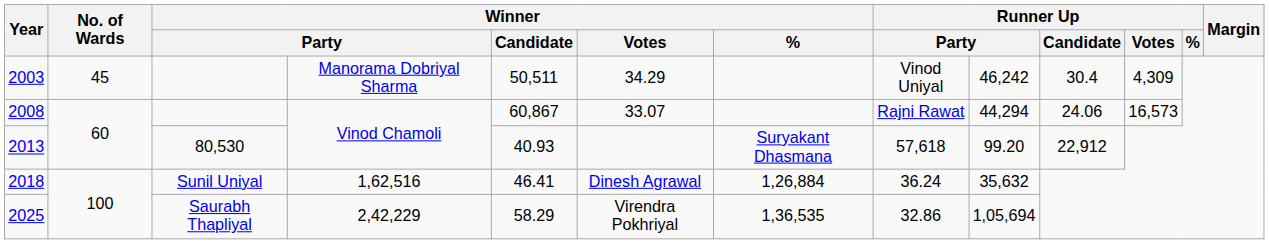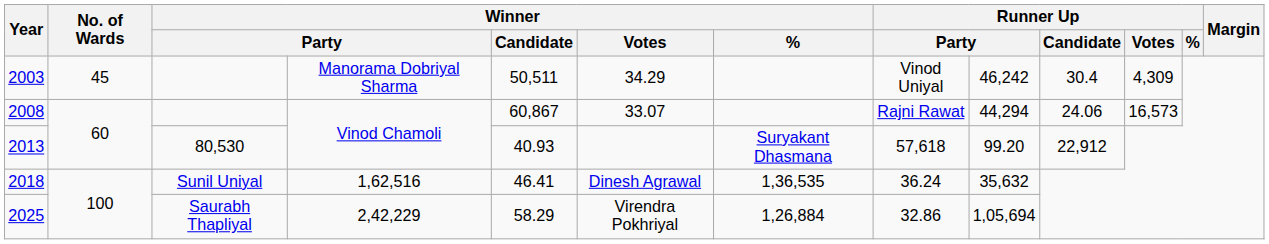(793, 181) 1,26,884 -> (793, 181) 1,36,535
(793, 216) 1,36,535 -> (793, 216) 1,26,884
